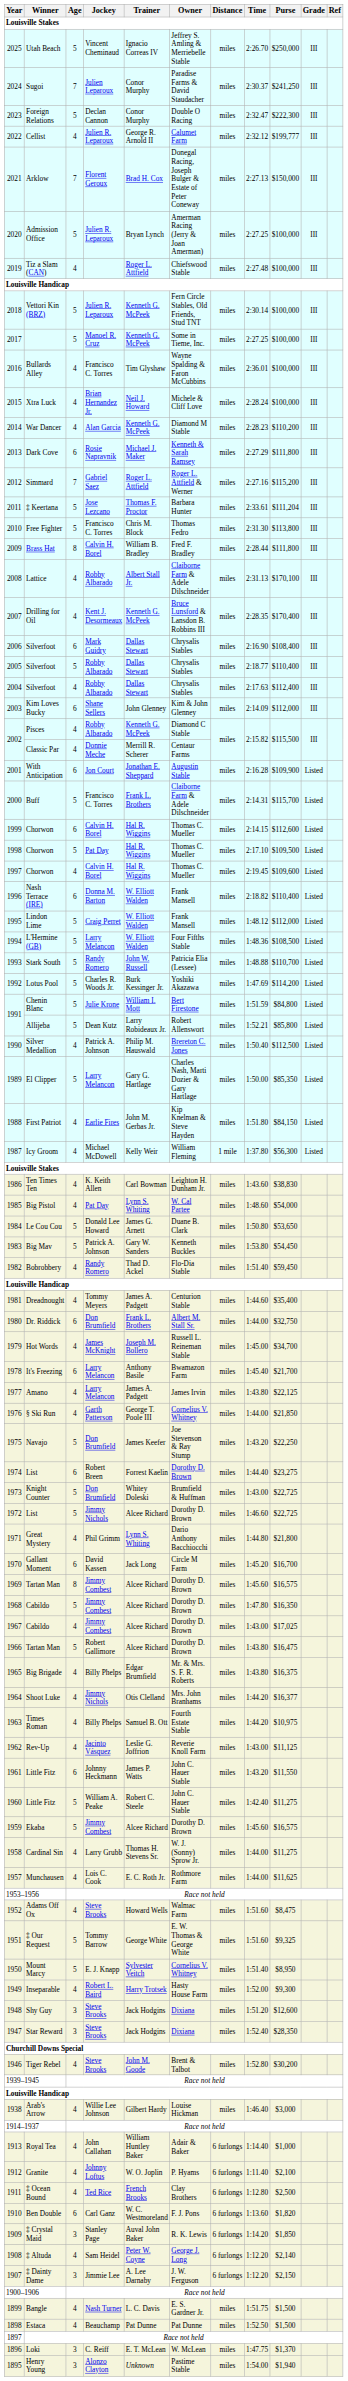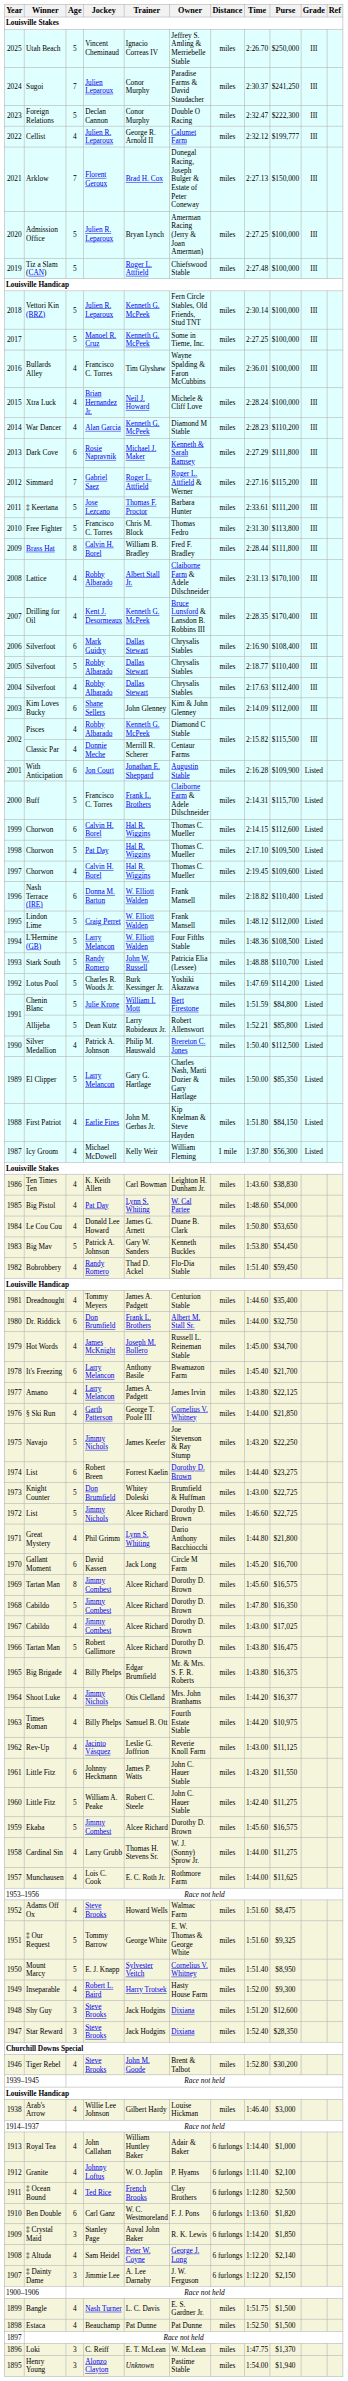(75, 268) 4 -> (75, 268) 5
(285, 507) $111,204 -> (285, 507) $111,200
(75, 1226) 5 -> (75, 1226) 4
(100, 1443) Don Brumfield -> (97, 1443) Jimmy Nichols
